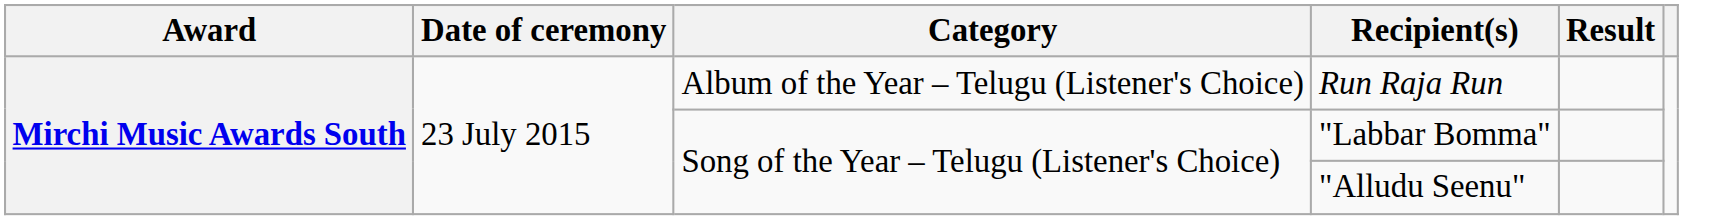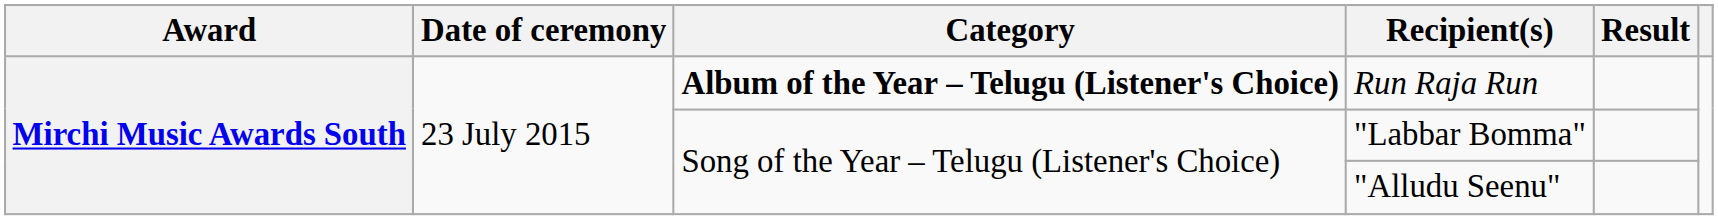(993, 82) normal -> (1010, 82) bold
